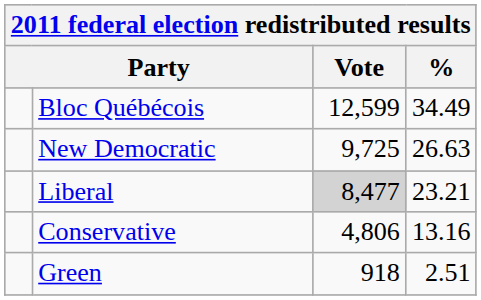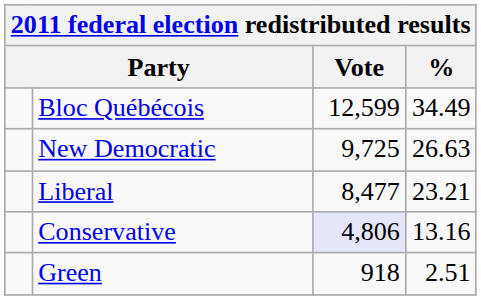(371, 190) lightgrey background -> (371, 190) no background
(371, 231) no background -> (371, 231) lavender background
